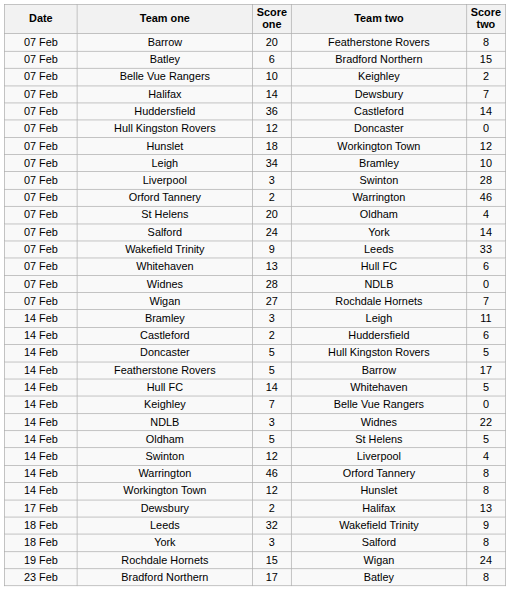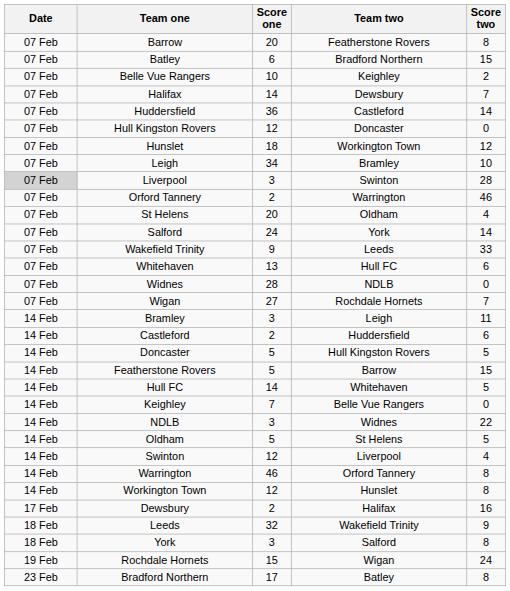(41, 180) no background -> (41, 180) lightgrey background
(486, 370) 17 -> (486, 370) 15
(486, 508) 13 -> (486, 508) 16
